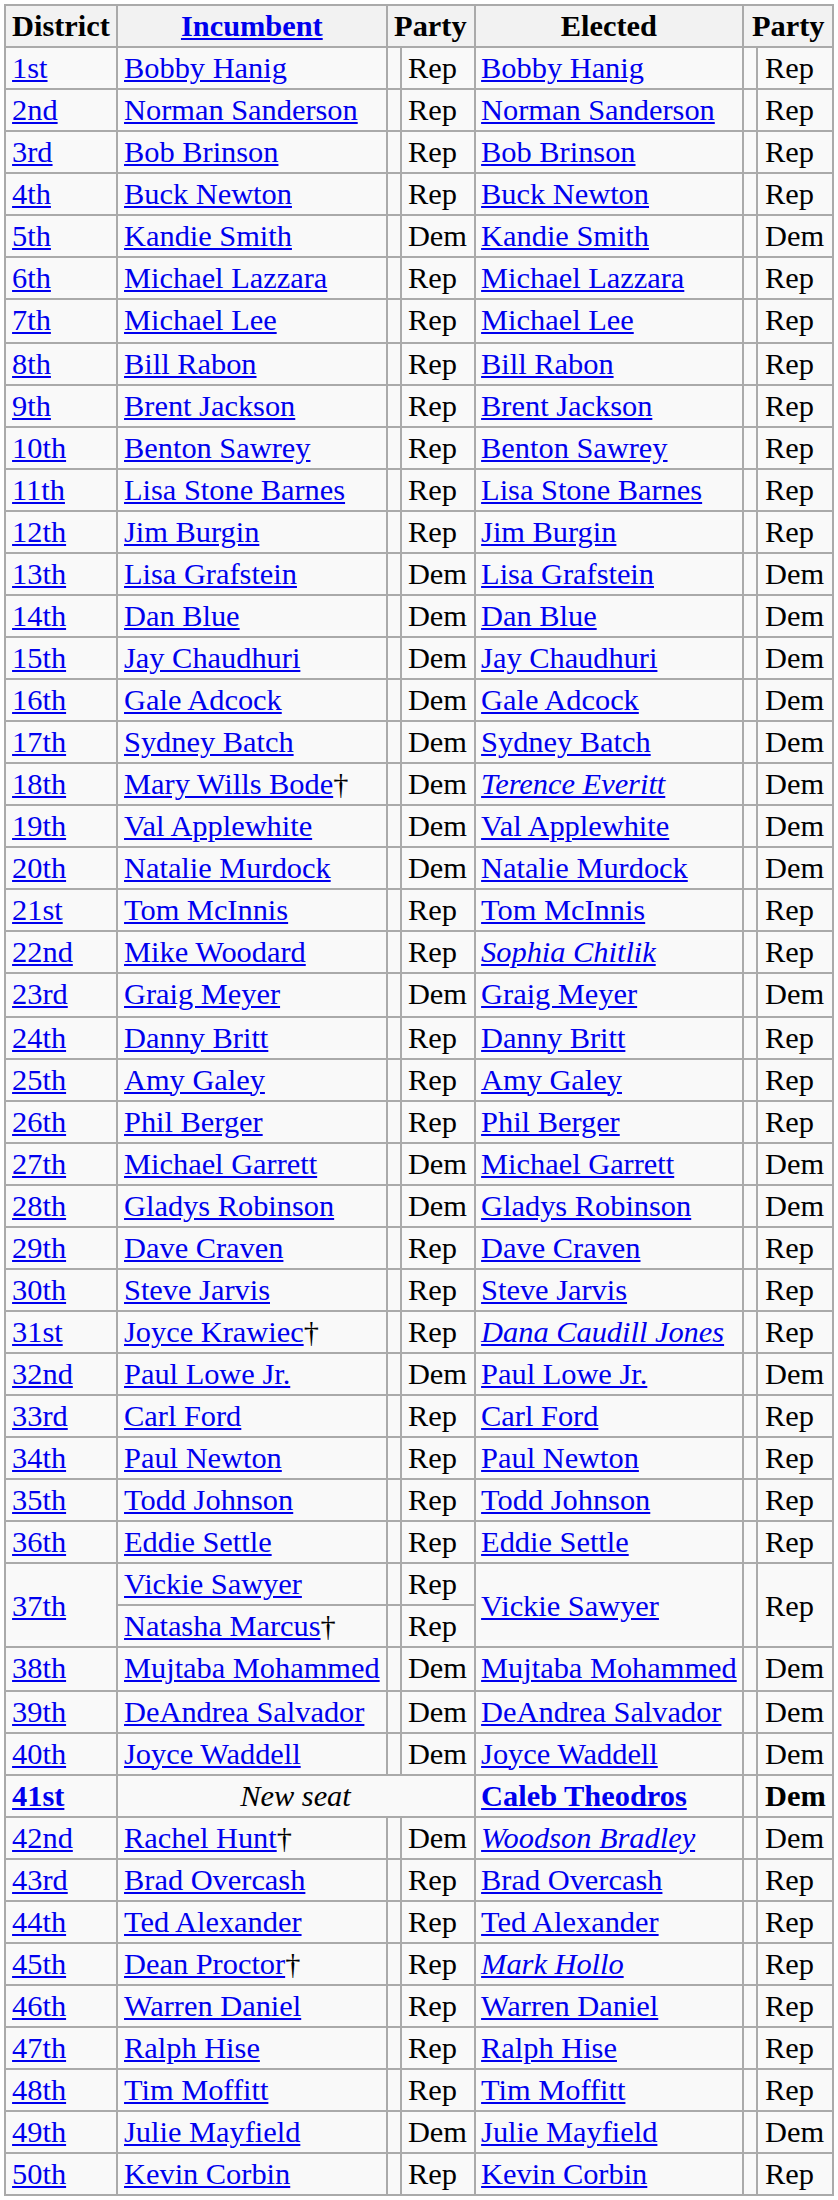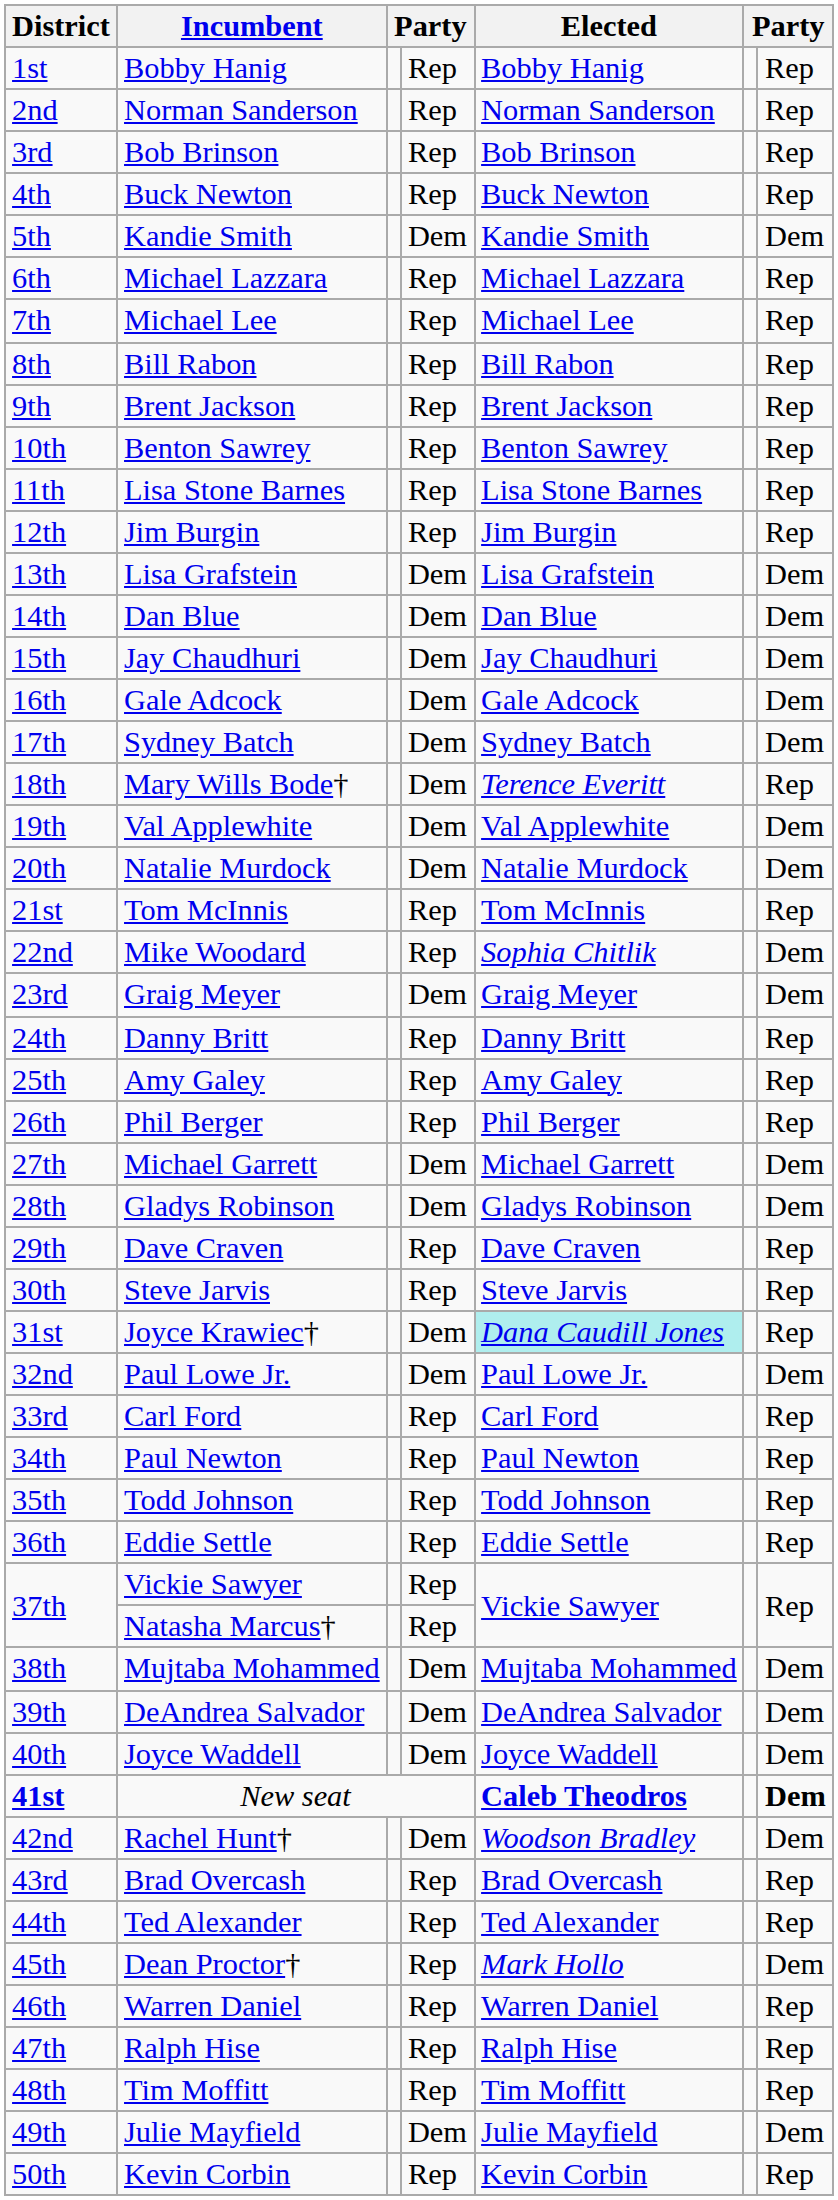(794, 784) Dem -> (789, 784) Rep
(789, 952) Rep -> (794, 952) Dem
(432, 1331) Rep -> (437, 1331) Dem
(603, 1331) no background -> (603, 1331) paleturquoise background
(789, 1963) Rep -> (794, 1963) Dem
